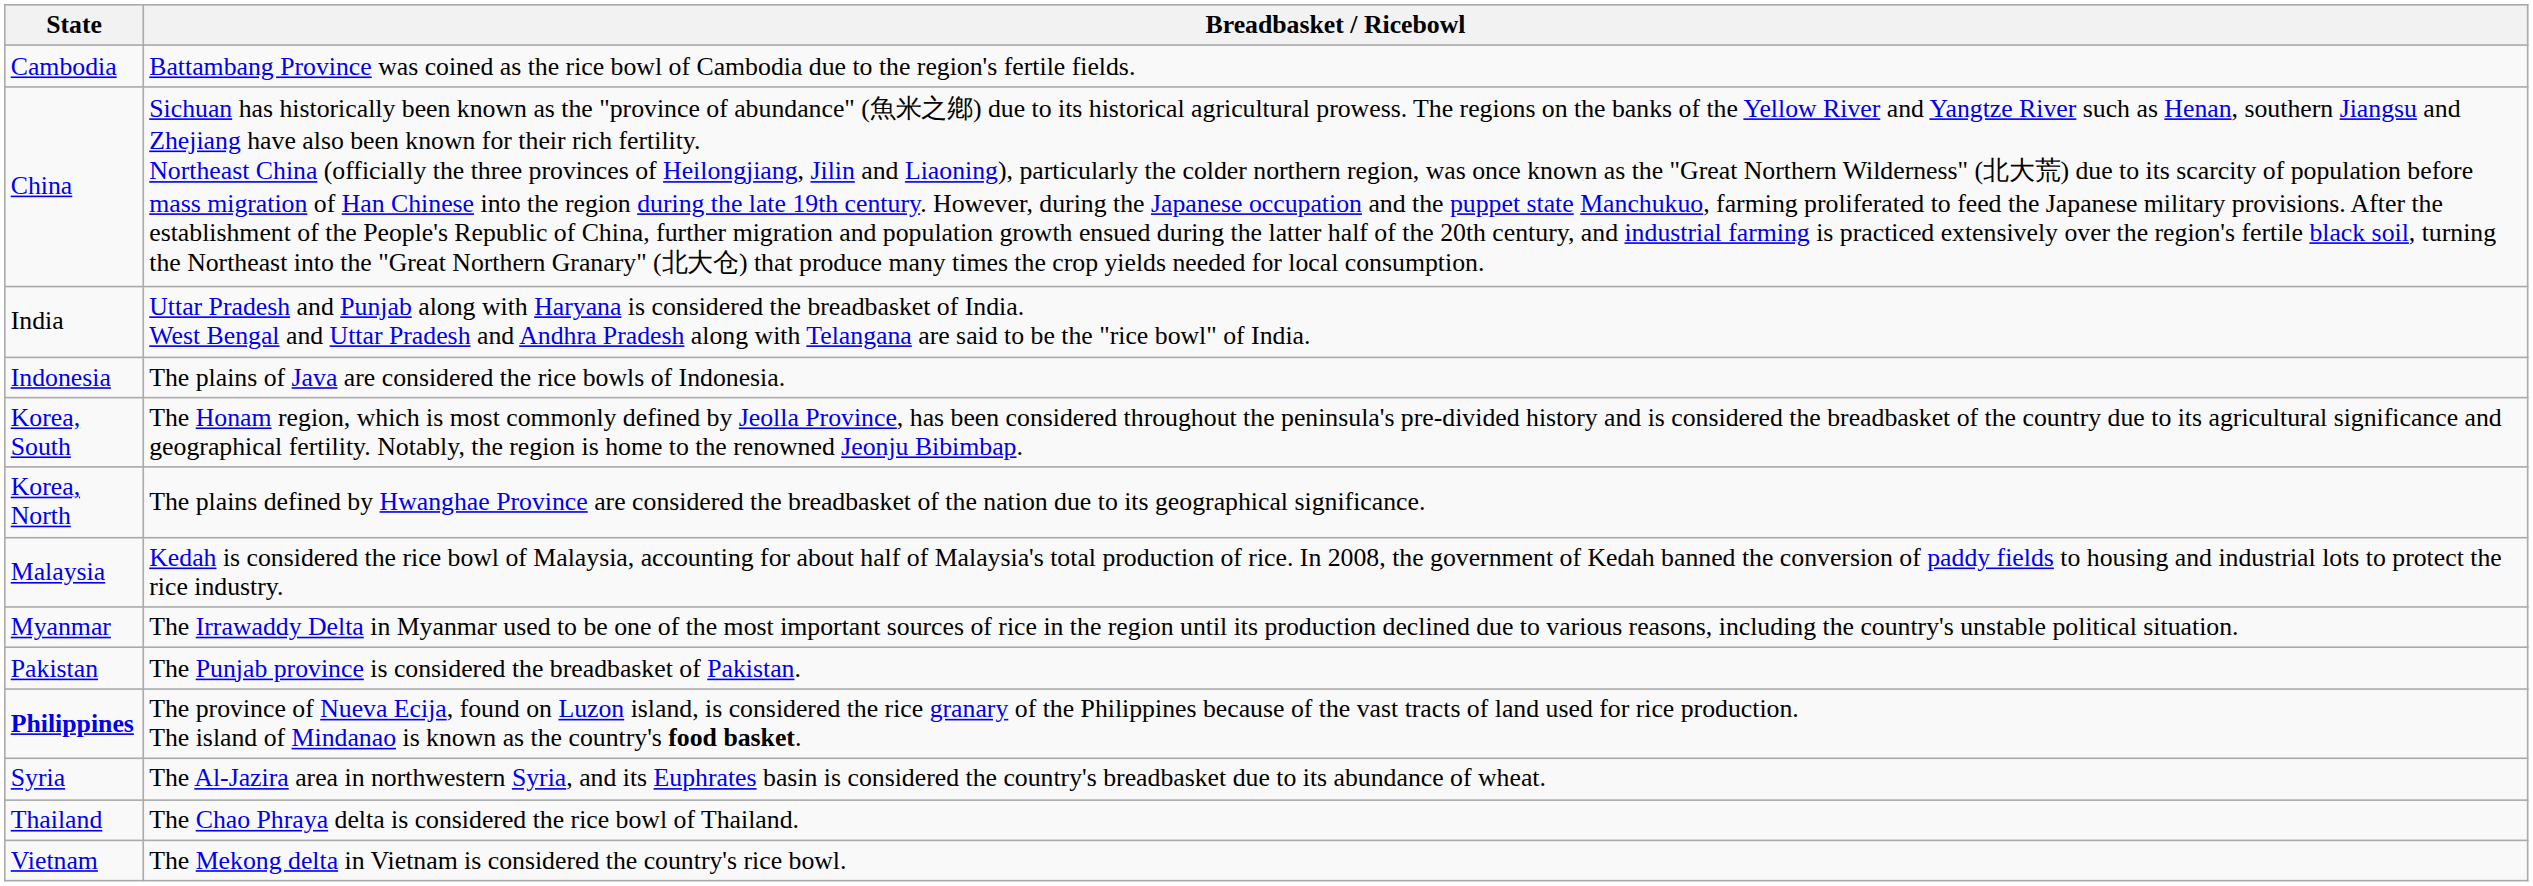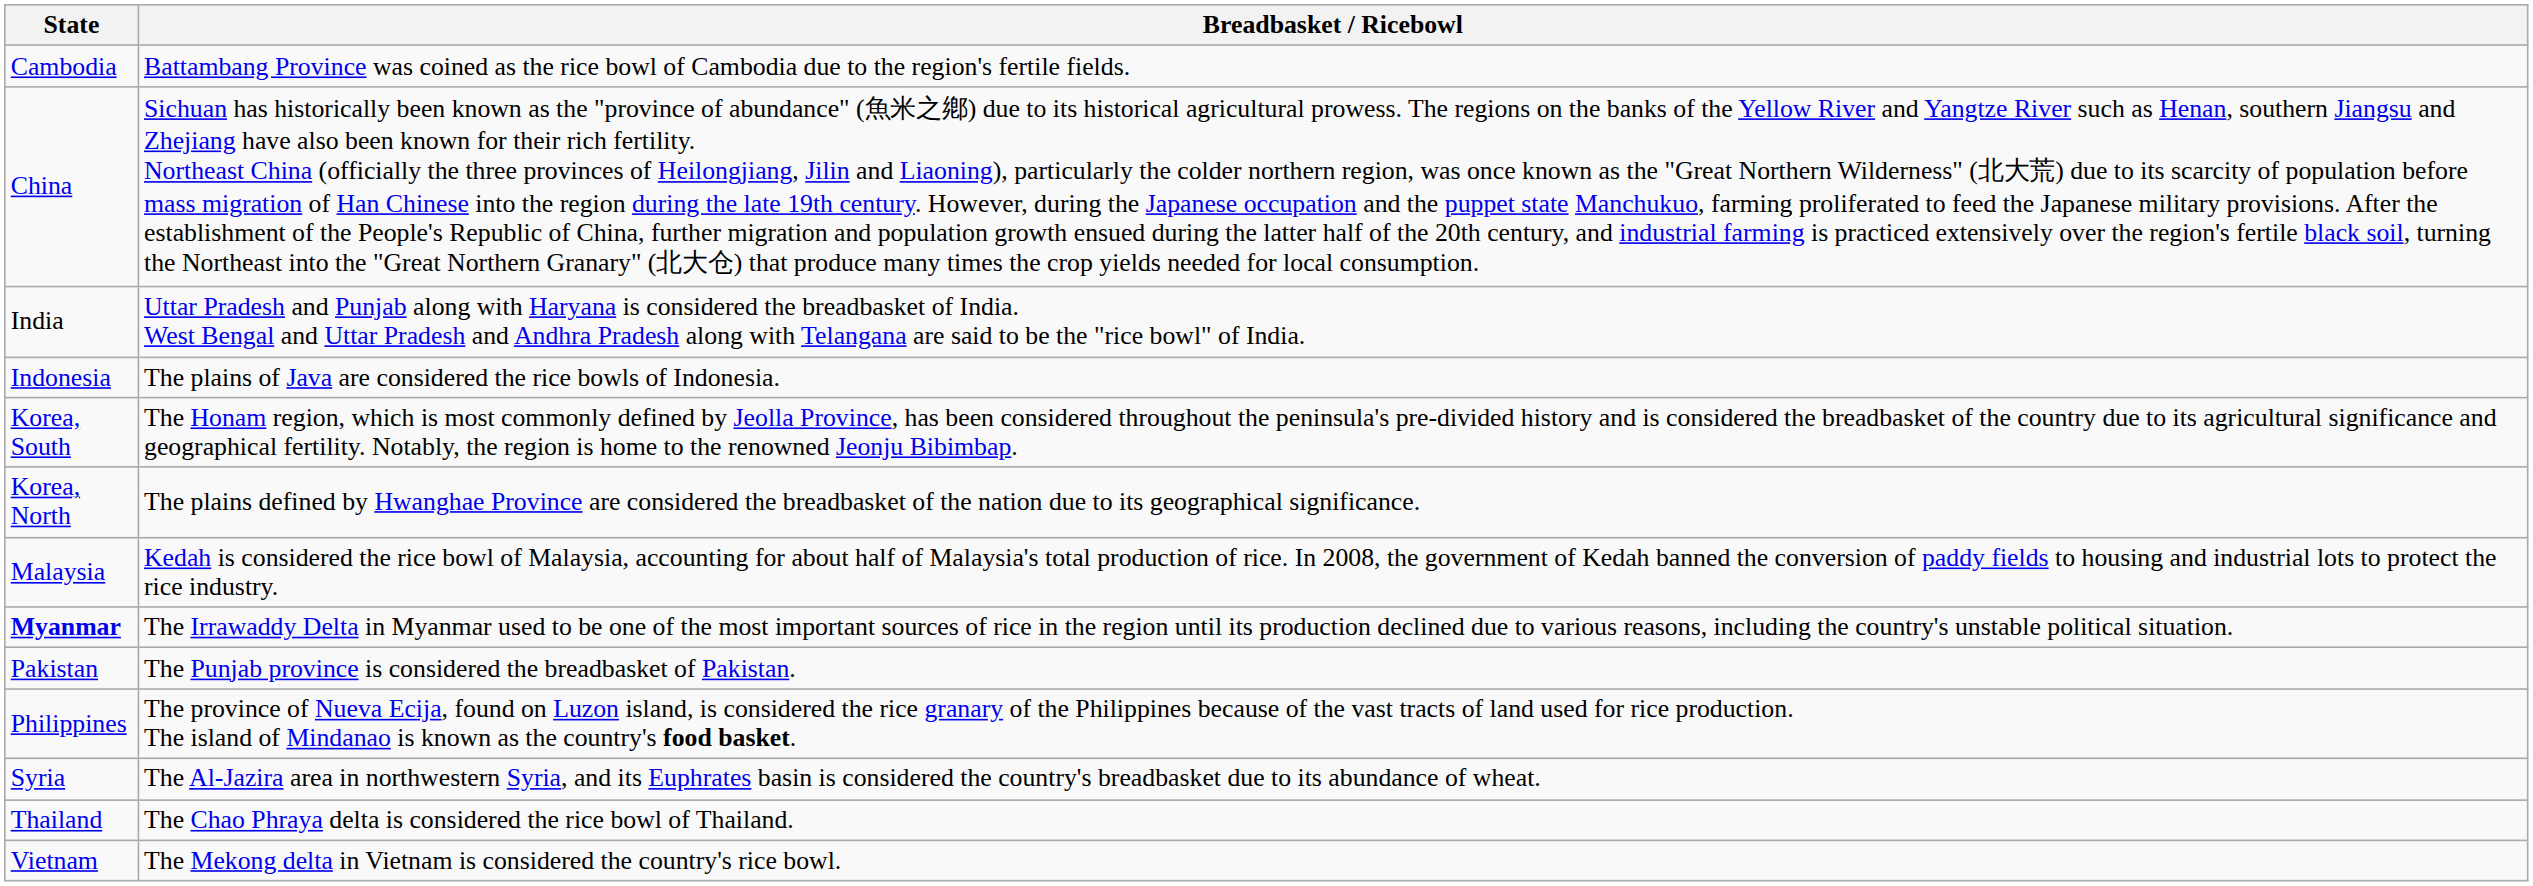(61, 627) normal -> (66, 627) bold
(72, 723) bold -> (69, 723) normal
